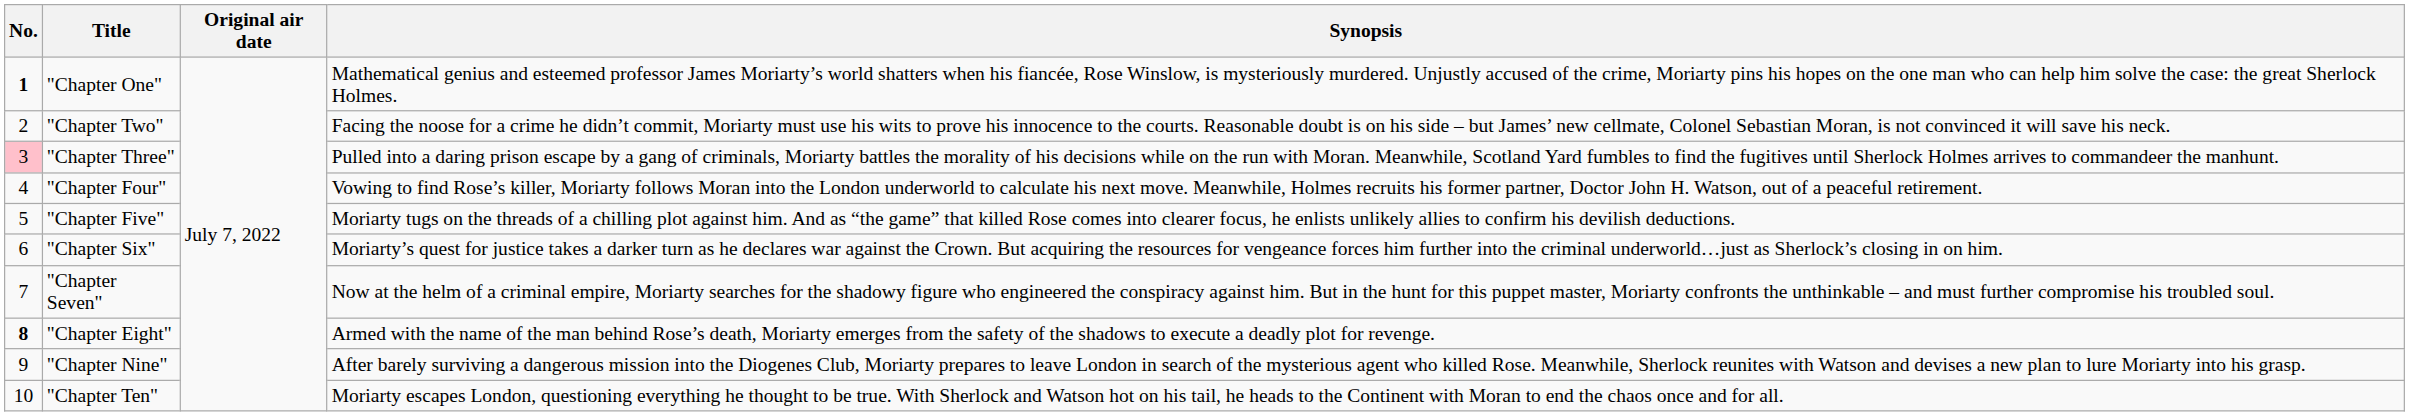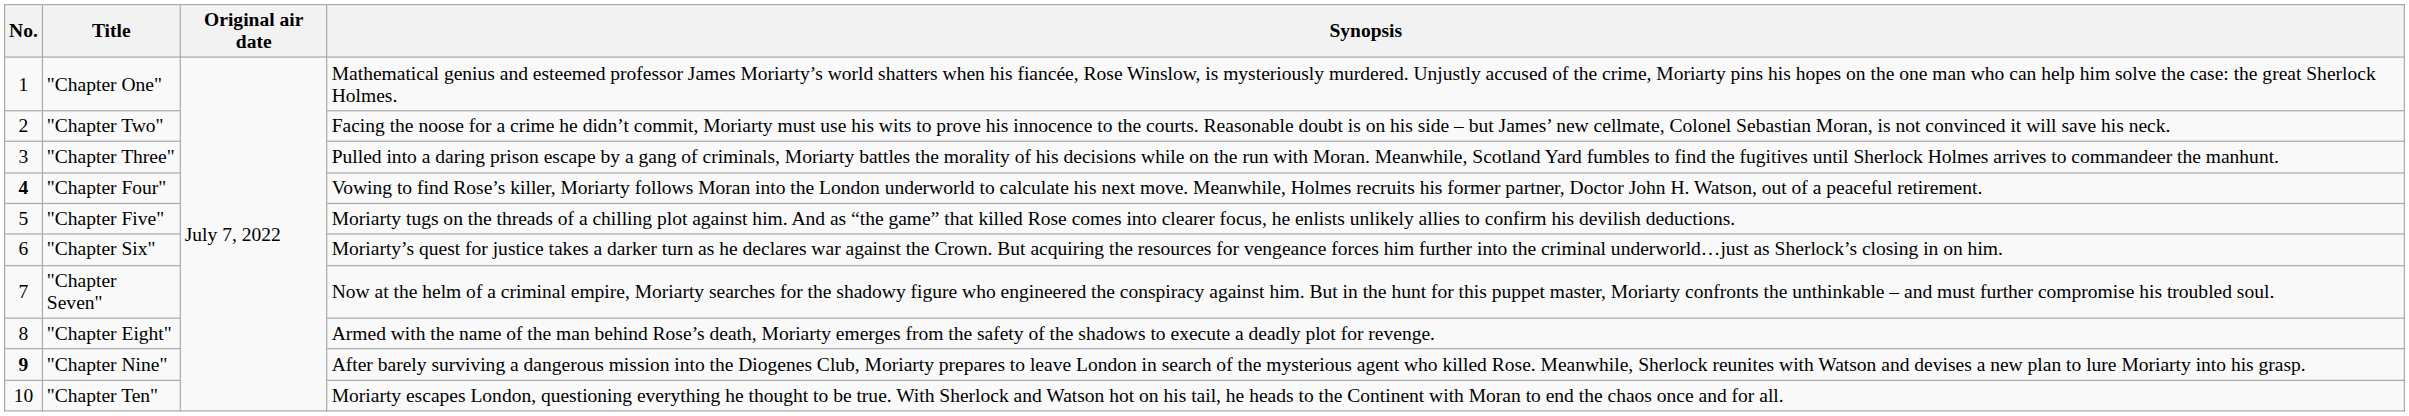(23, 83) bold -> (23, 83) normal
(23, 156) pink background -> (23, 156) no background
(23, 187) normal -> (23, 187) bold
(23, 333) bold -> (23, 333) normal
(23, 364) normal -> (23, 364) bold
